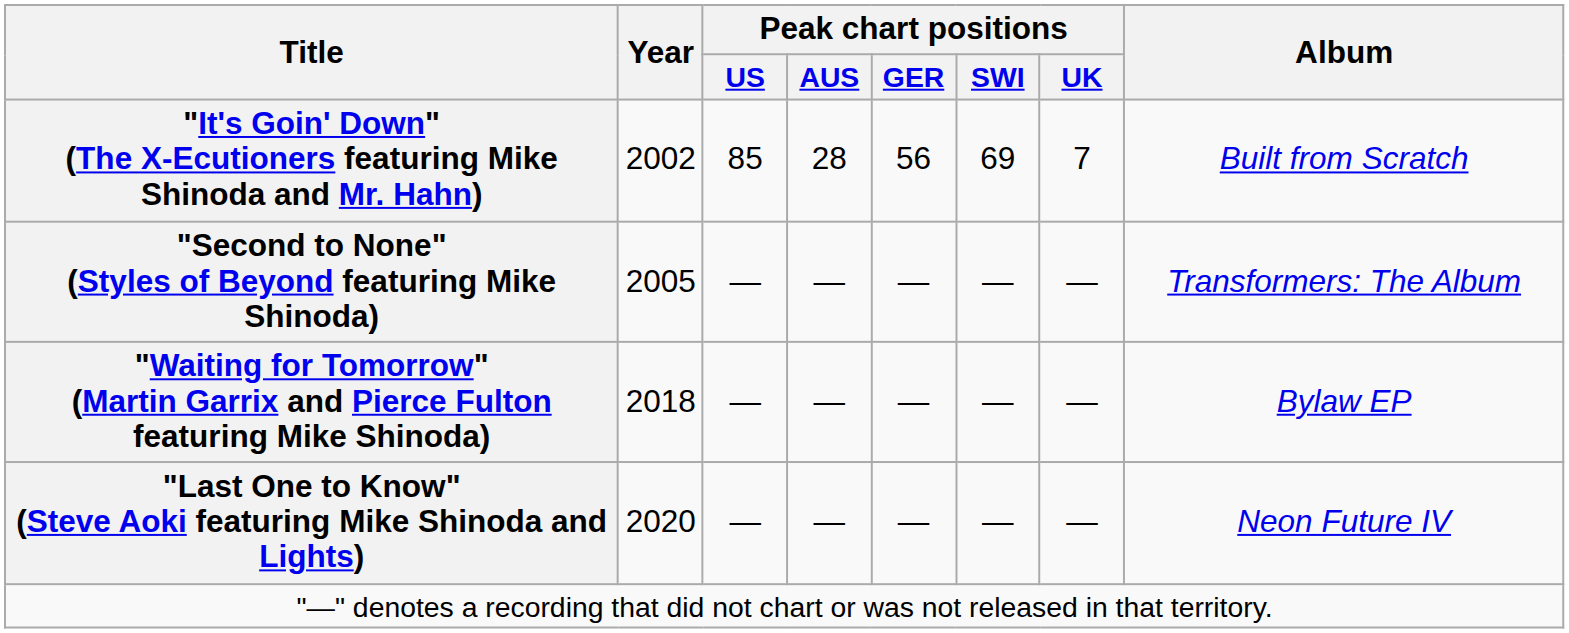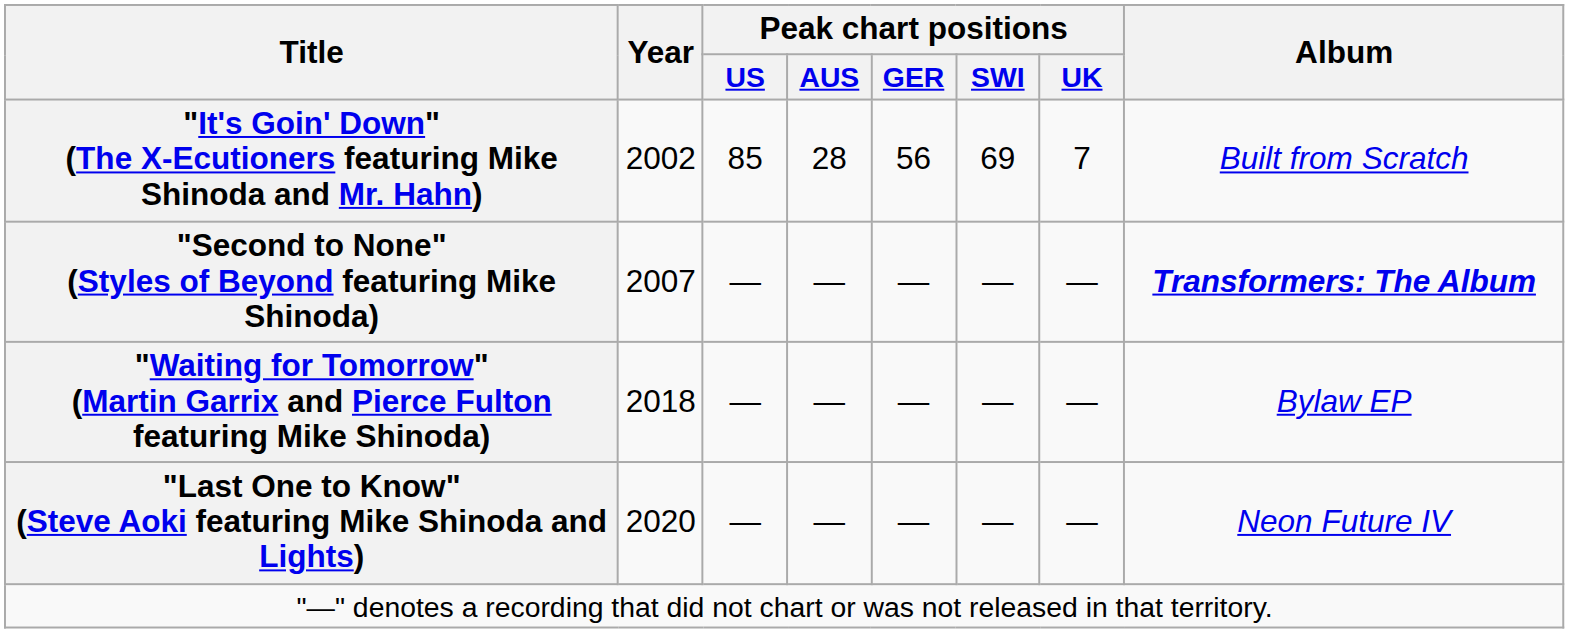(661, 280) 2005 -> (661, 280) 2007
(1344, 280) normal -> (1344, 280) bold
